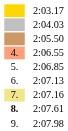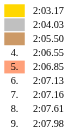(15, 53) lightsalmon background -> (15, 53) no background
(15, 67) no background -> (15, 67) lightsalmon background
(15, 95) khaki background -> (15, 95) no background
(15, 109) bold -> (15, 109) normal
